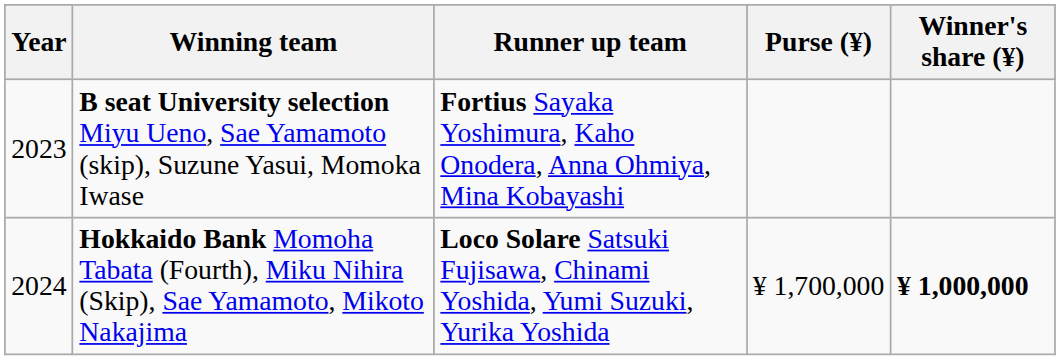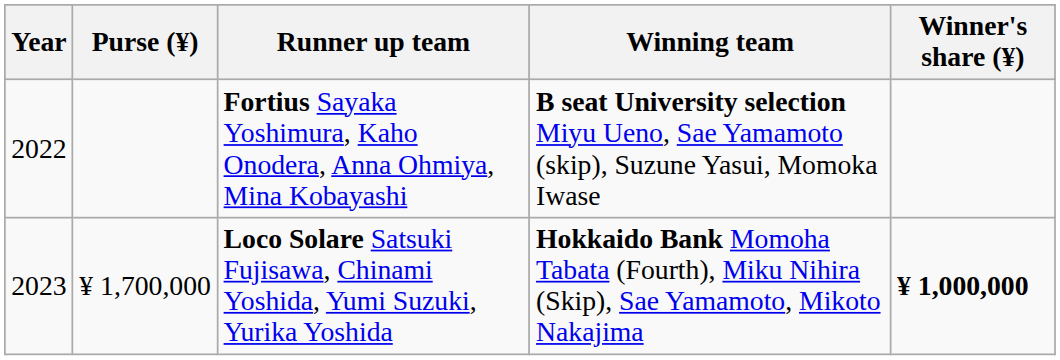columns swapped: (253, 42) <-> (819, 42)
(39, 148) 2023 -> (39, 148) 2022
(39, 285) 2024 -> (39, 285) 2023
